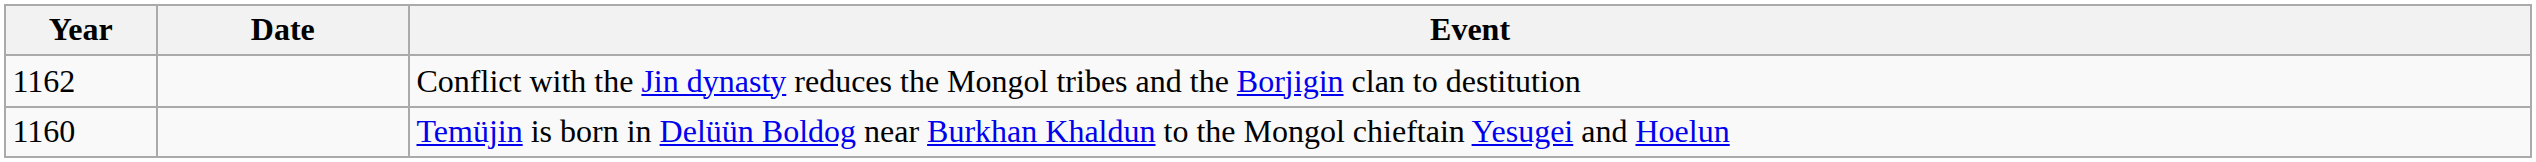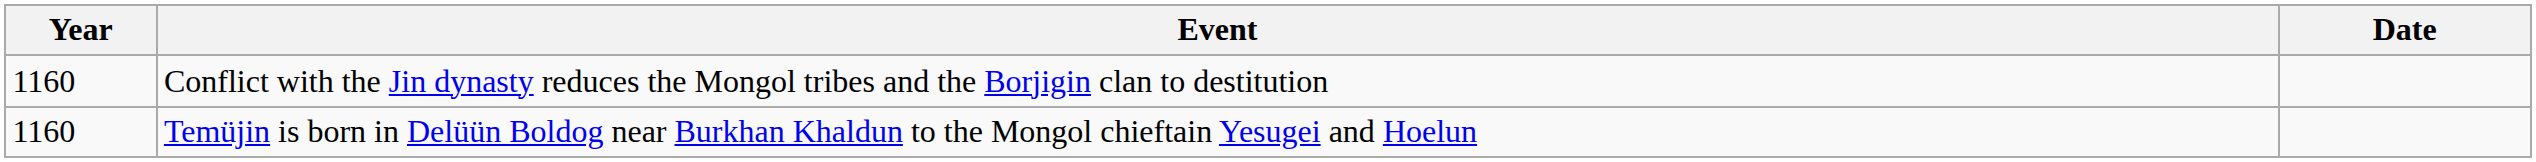columns swapped: (283, 29) <-> (1470, 29)
(44, 80) 1162 -> (44, 80) 1160
